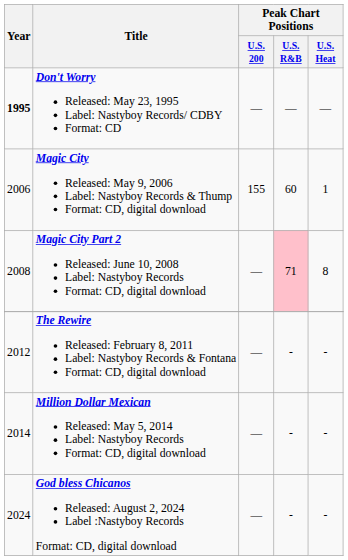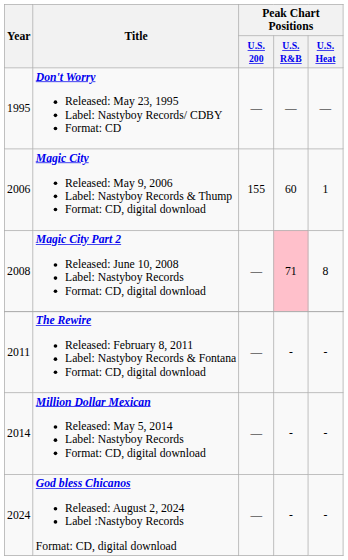(19, 108) bold -> (19, 108) normal
(19, 352) 2012 -> (19, 352) 2011
